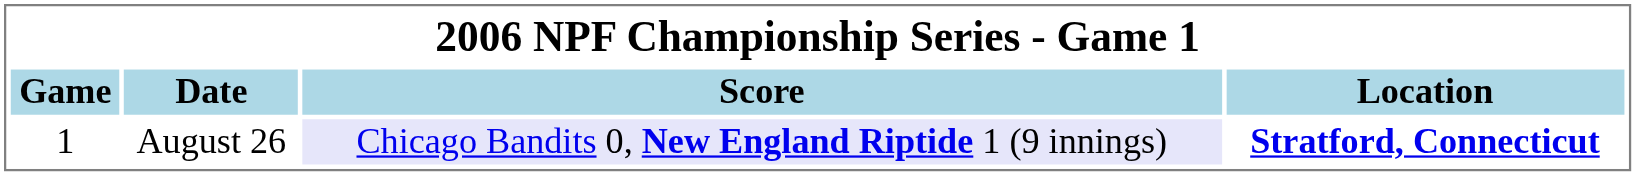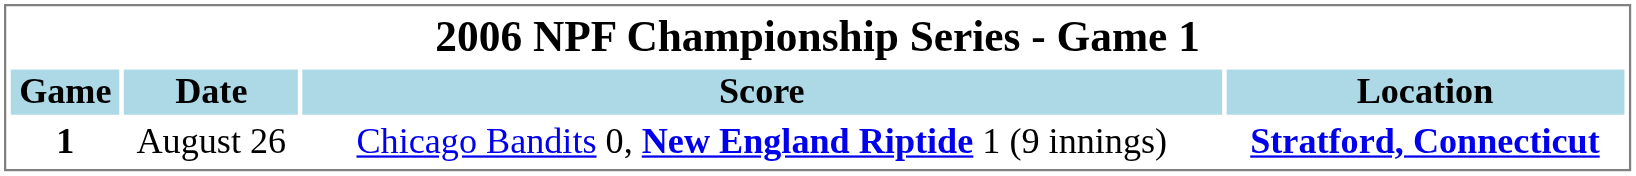(65, 141) normal -> (65, 141) bold
(762, 141) lavender background -> (762, 141) no background
